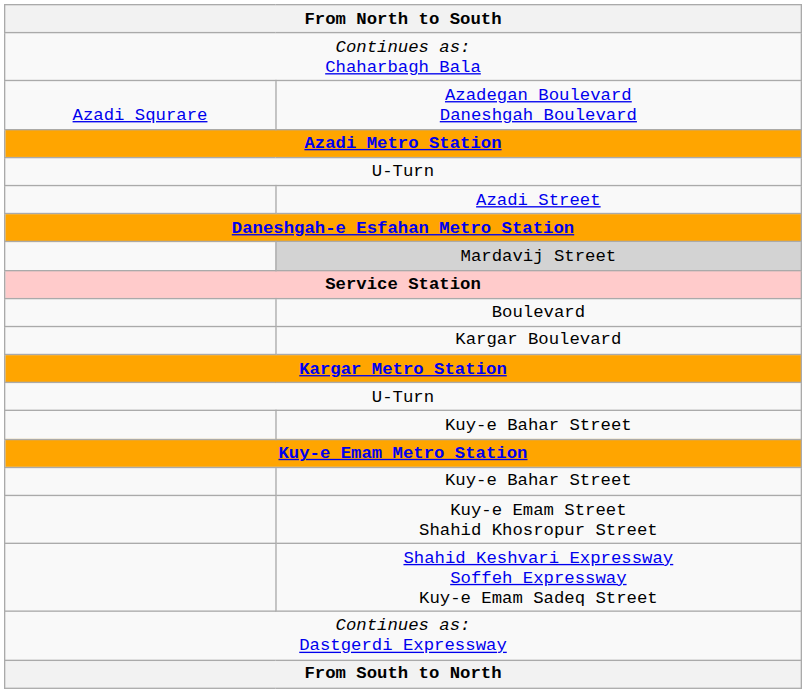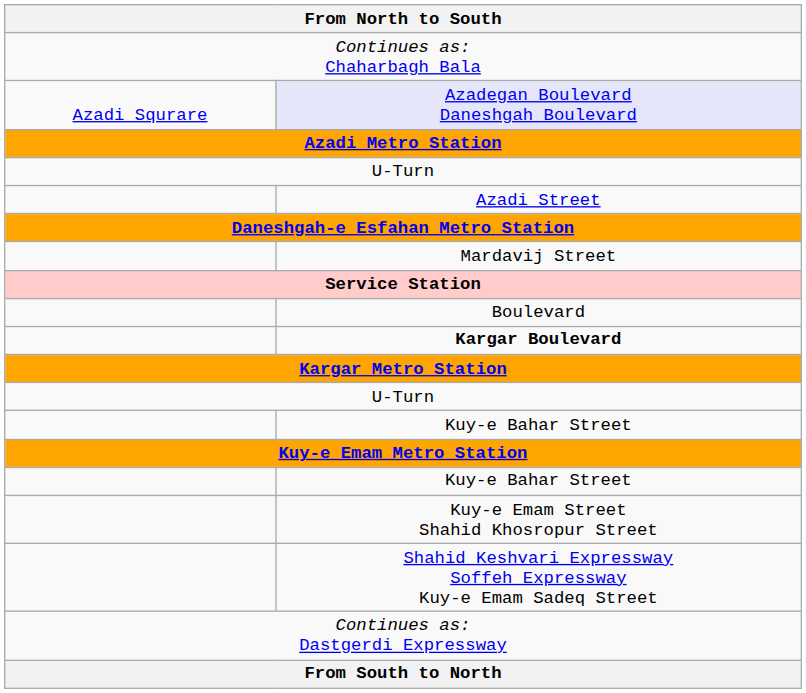(538, 105) no background -> (538, 105) lavender background
(538, 256) lightgrey background -> (538, 256) no background
(538, 340) normal -> (538, 340) bold
